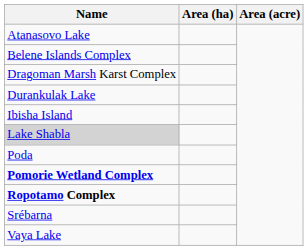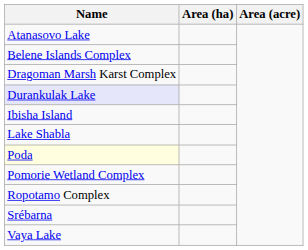(51, 94) no background -> (51, 94) lavender background
(39, 134) lightgrey background -> (39, 134) no background
(20, 154) no background -> (20, 154) lightyellow background
(80, 174) bold -> (76, 174) normal
(61, 194) bold -> (58, 194) normal
